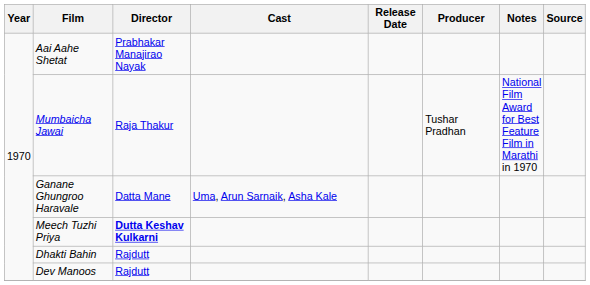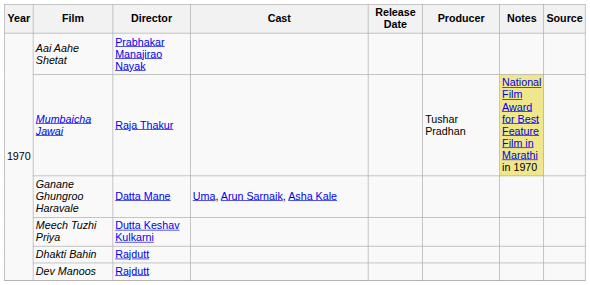(522, 125) no background -> (522, 125) khaki background
(149, 231) bold -> (147, 231) normal
